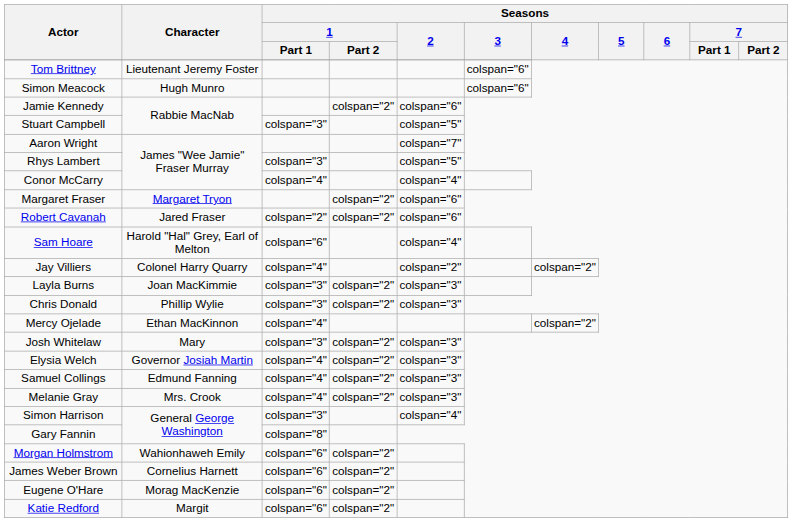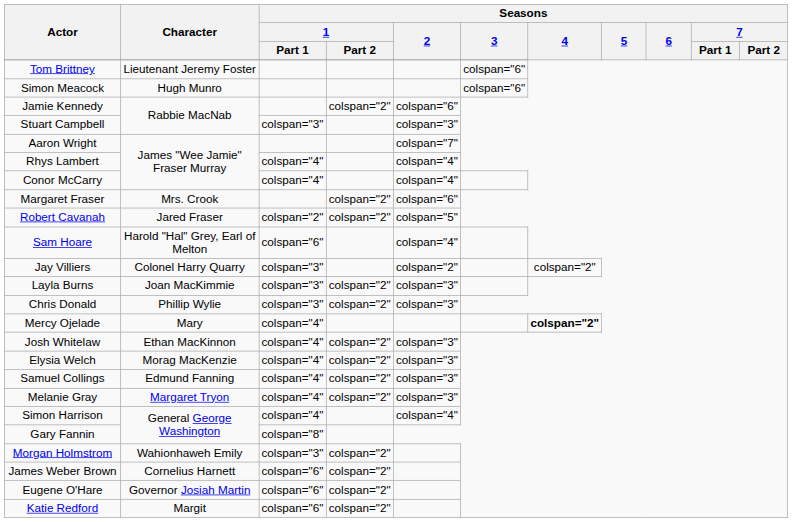(430, 124) colspan="5" -> (427, 124) colspan="3"
(296, 161) colspan="3" -> (292, 161) colspan="4"
(430, 161) colspan="5" -> (427, 161) colspan="4"
(192, 198) Margaret Tryon -> (190, 198) Mrs. Crook
(430, 217) colspan="6" -> (427, 217) colspan="5"
(296, 267) colspan="4" -> (292, 267) colspan="3"
(192, 323) Ethan MacKinnon -> (190, 323) Mary
(565, 323) normal -> (565, 323) bold
(192, 341) Mary -> (190, 341) Ethan MacKinnon
(296, 341) colspan="3" -> (292, 341) colspan="4"
(192, 360) Governor Josiah Martin -> (190, 360) Morag MacKenzie
(192, 397) Mrs. Crook -> (190, 397) Margaret Tryon
(296, 415) colspan="3" -> (292, 415) colspan="4"
(296, 452) colspan="6" -> (292, 452) colspan="3"
(192, 489) Morag MacKenzie -> (190, 489) Governor Josiah Martin
